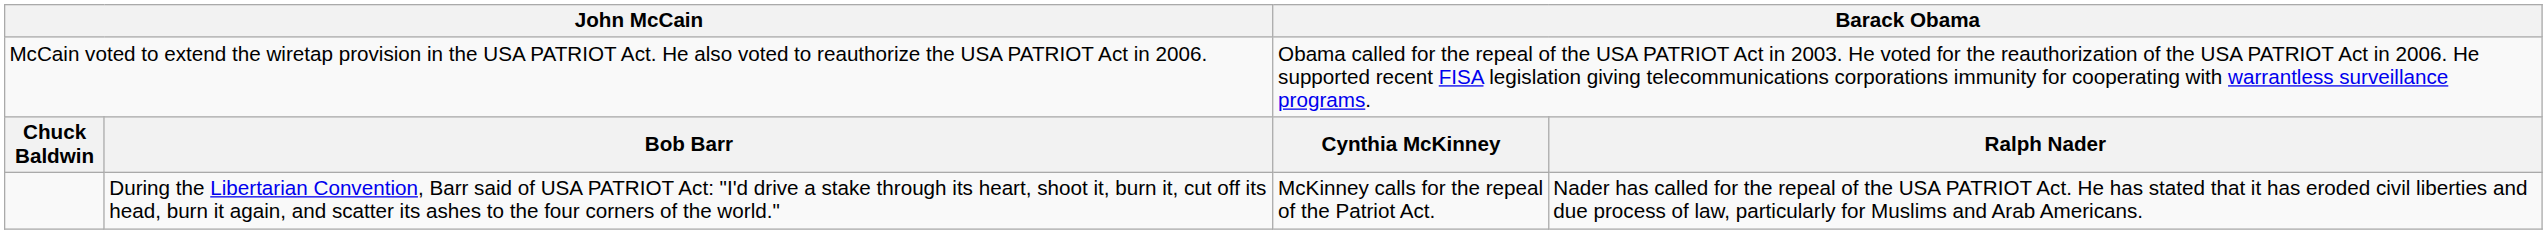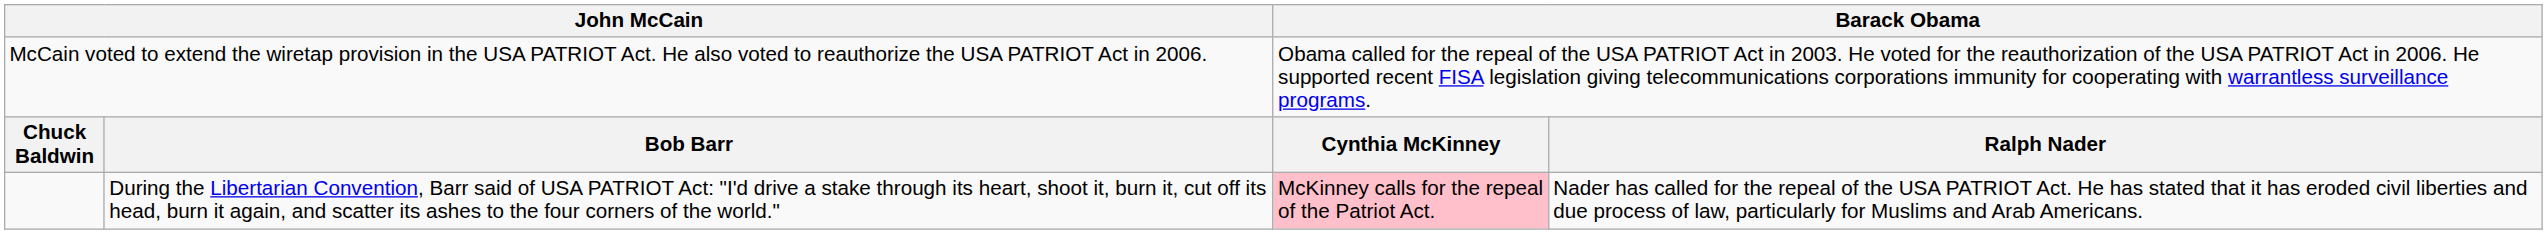(1411, 200) no background -> (1411, 200) pink background
